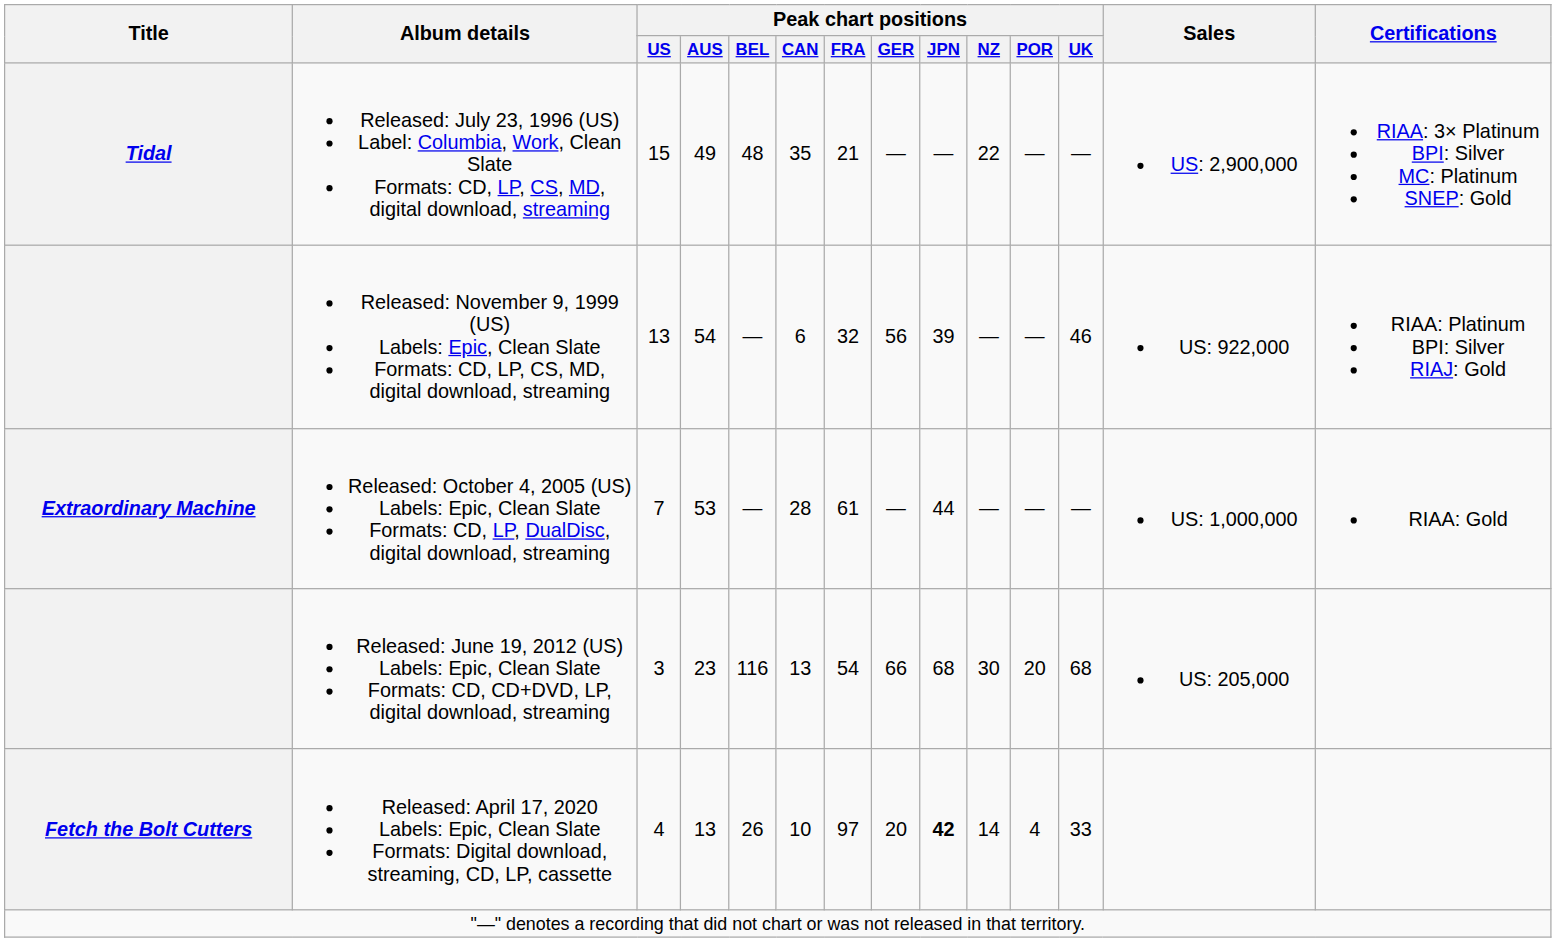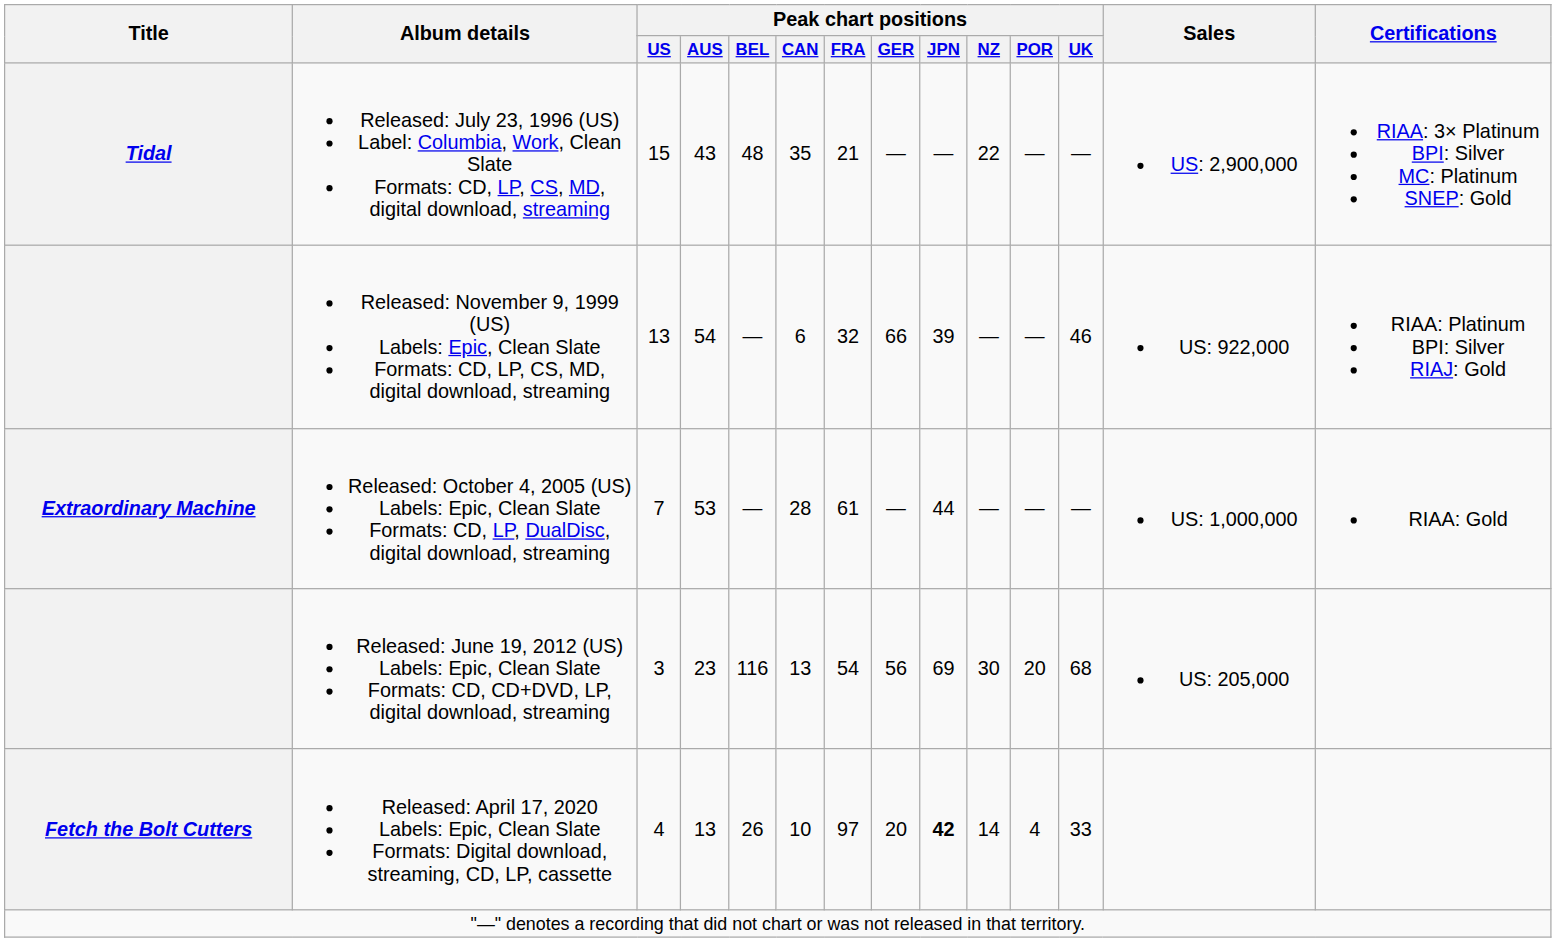(705, 153) 49 -> (705, 153) 43
(896, 336) 56 -> (896, 336) 66
(896, 668) 66 -> (896, 668) 56
(944, 668) 68 -> (944, 668) 69
